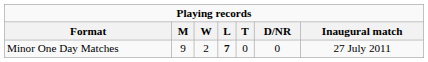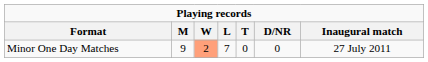(206, 48) no background -> (206, 48) lightsalmon background
(227, 48) bold -> (227, 48) normal
